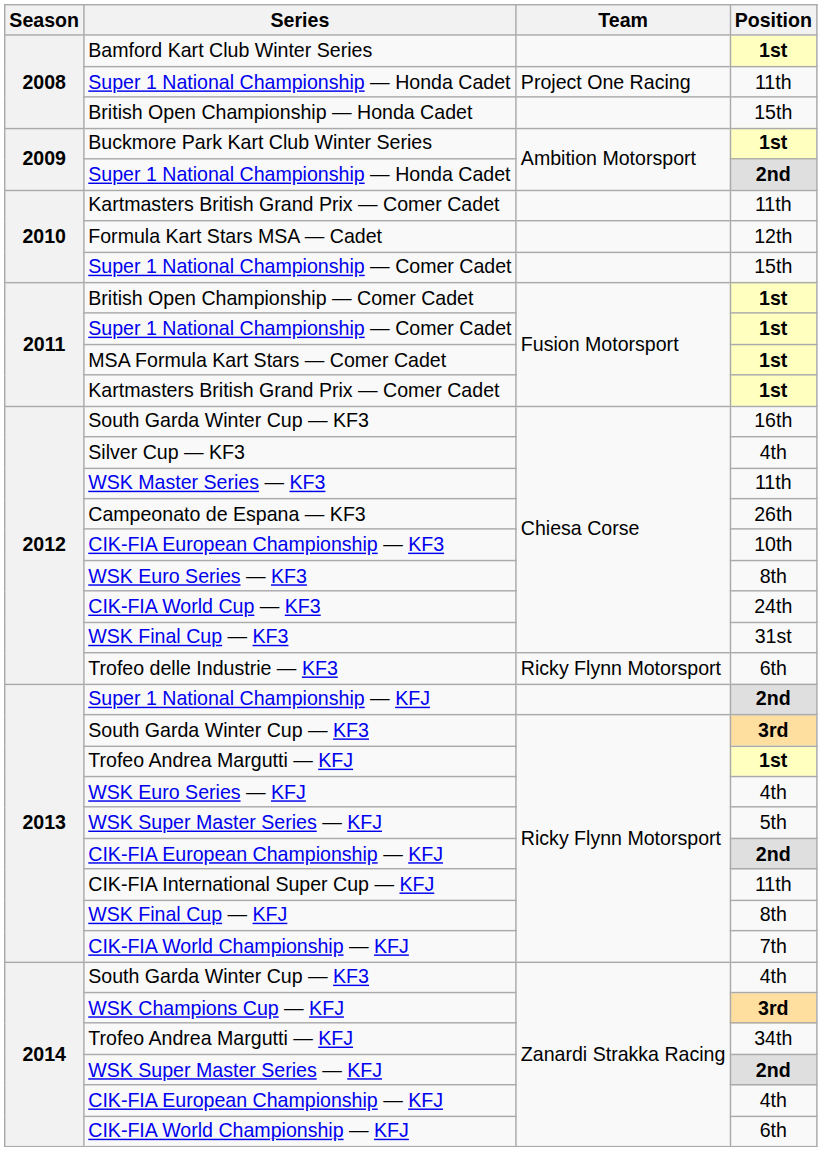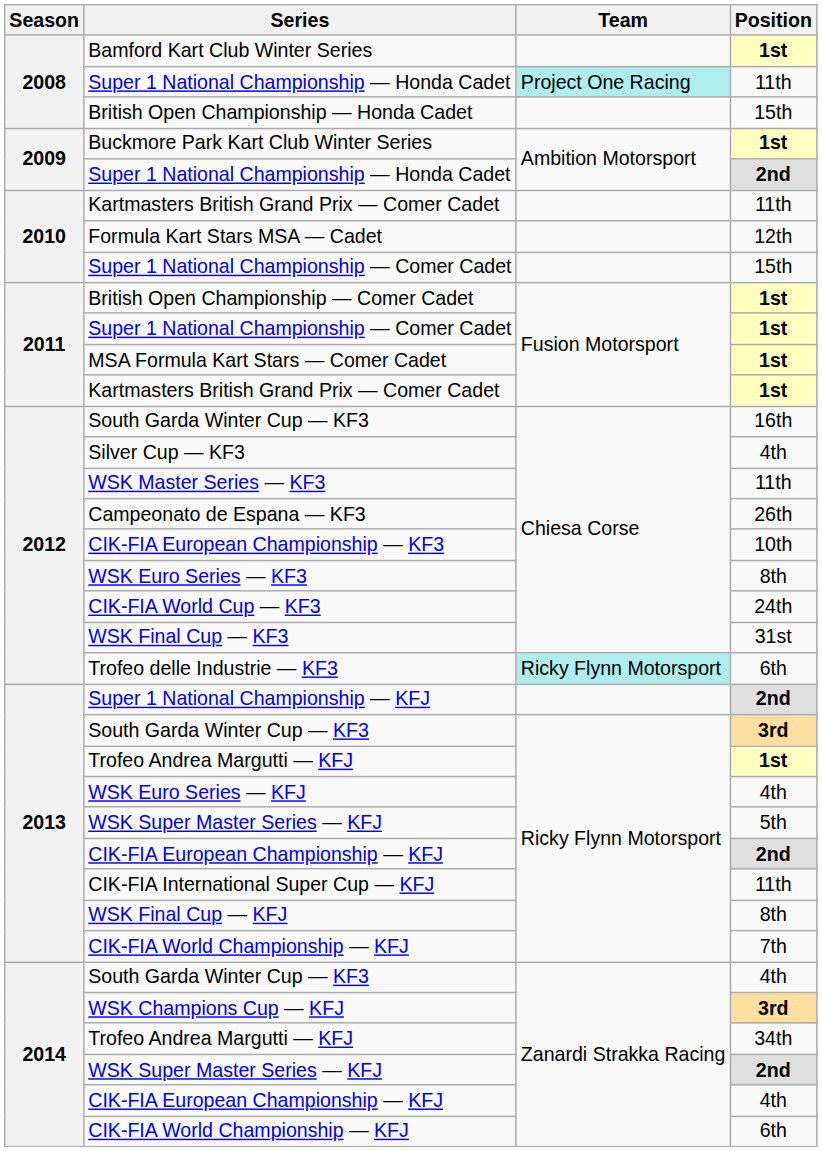(606, 81) no background -> (606, 81) paleturquoise background
(621, 668) no background -> (621, 668) paleturquoise background
